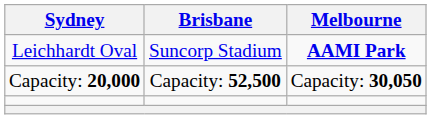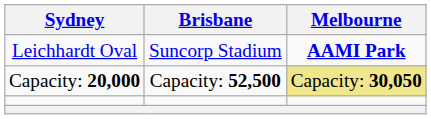(356, 80) no background -> (356, 80) khaki background
